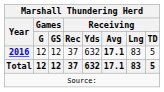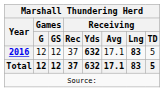(92, 53) normal -> (92, 53) bold
(114, 53) bold -> (114, 53) normal
(136, 53) normal -> (136, 53) bold
